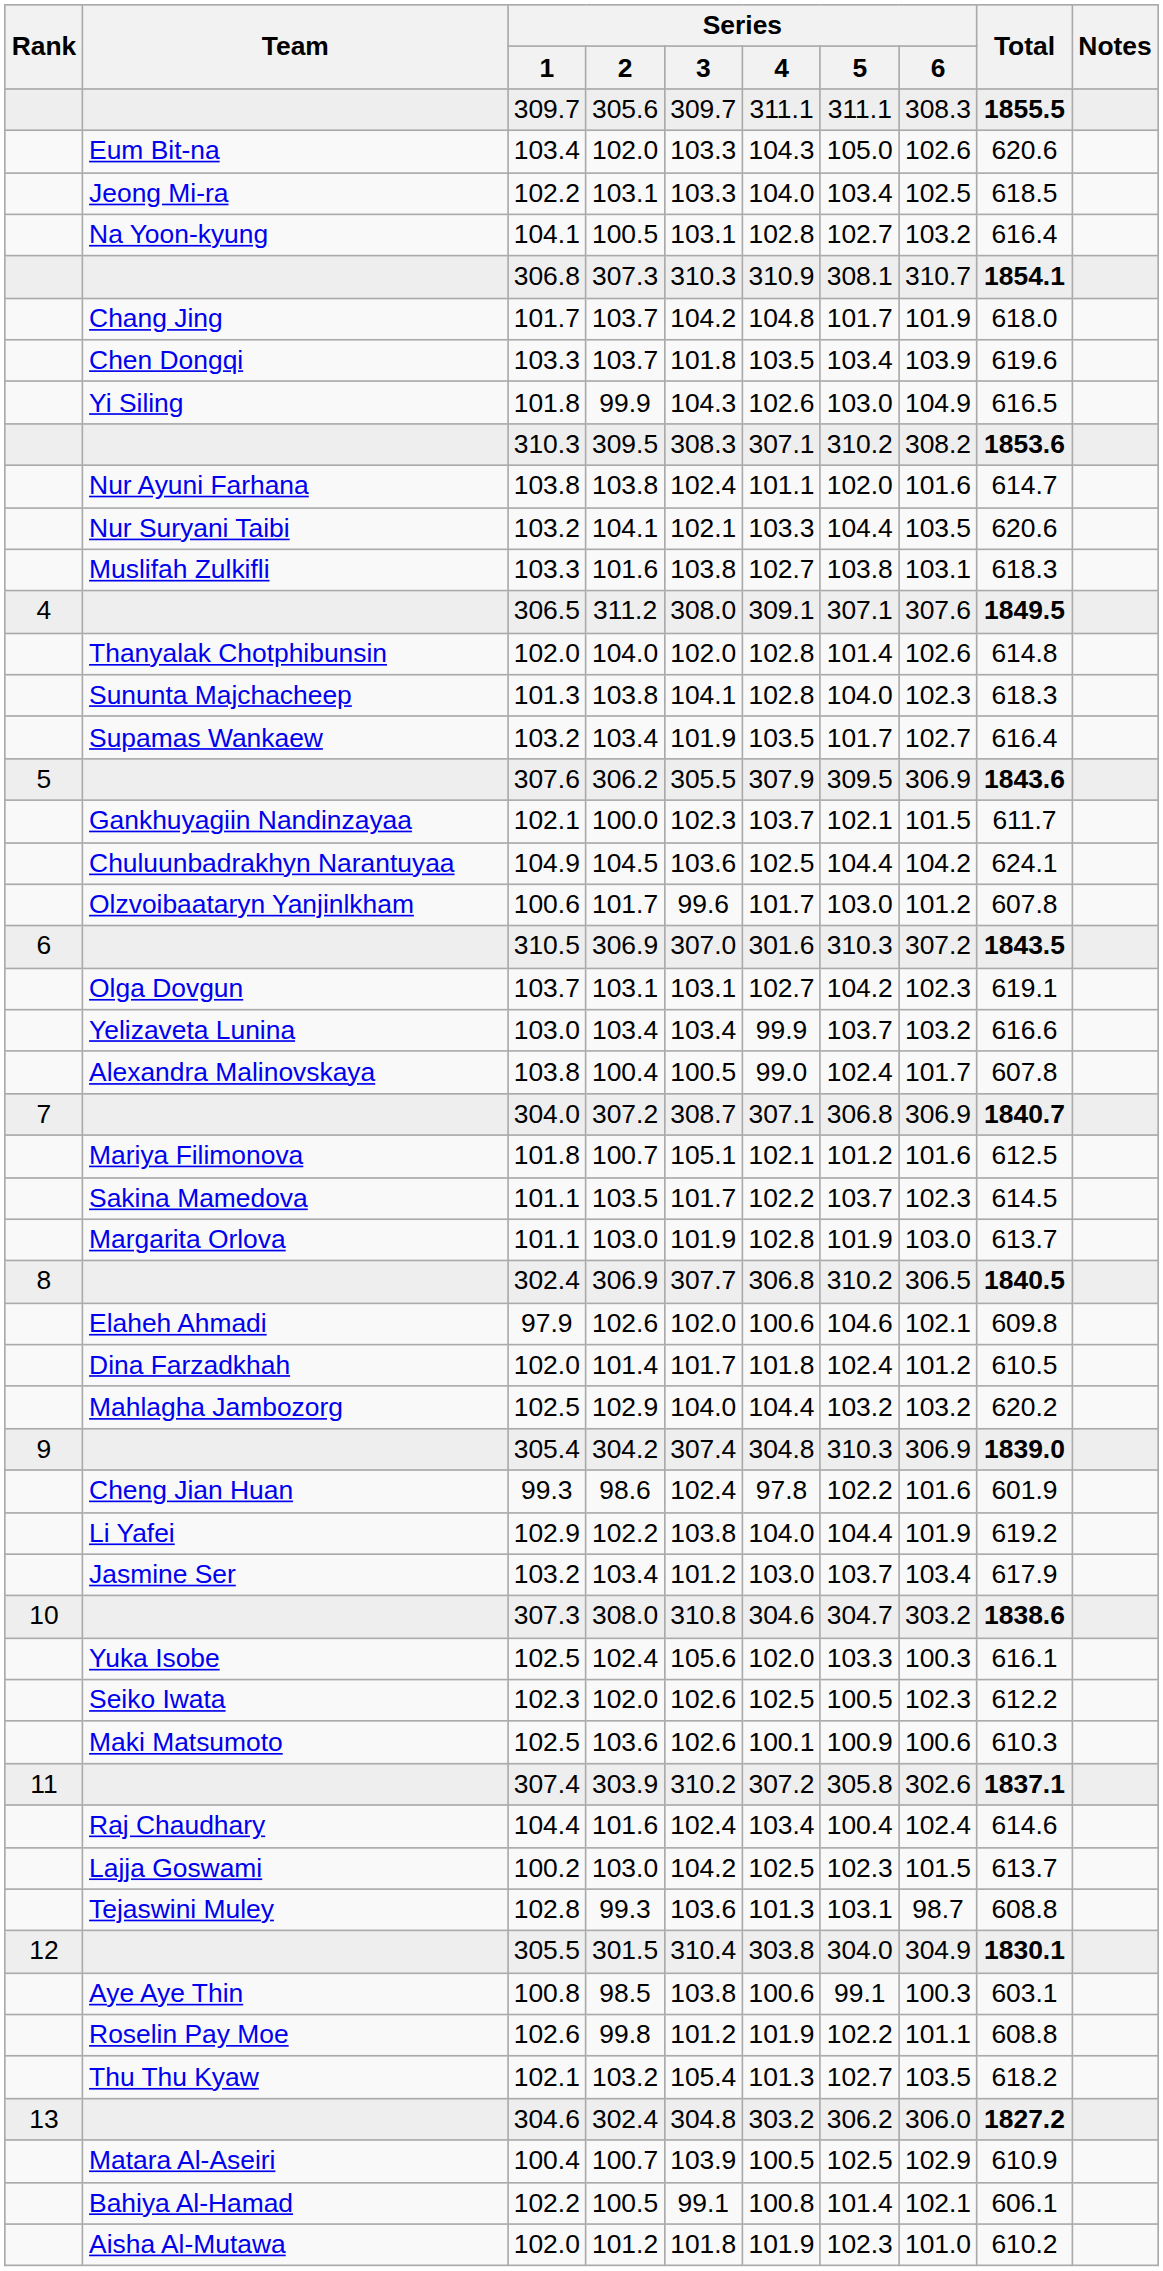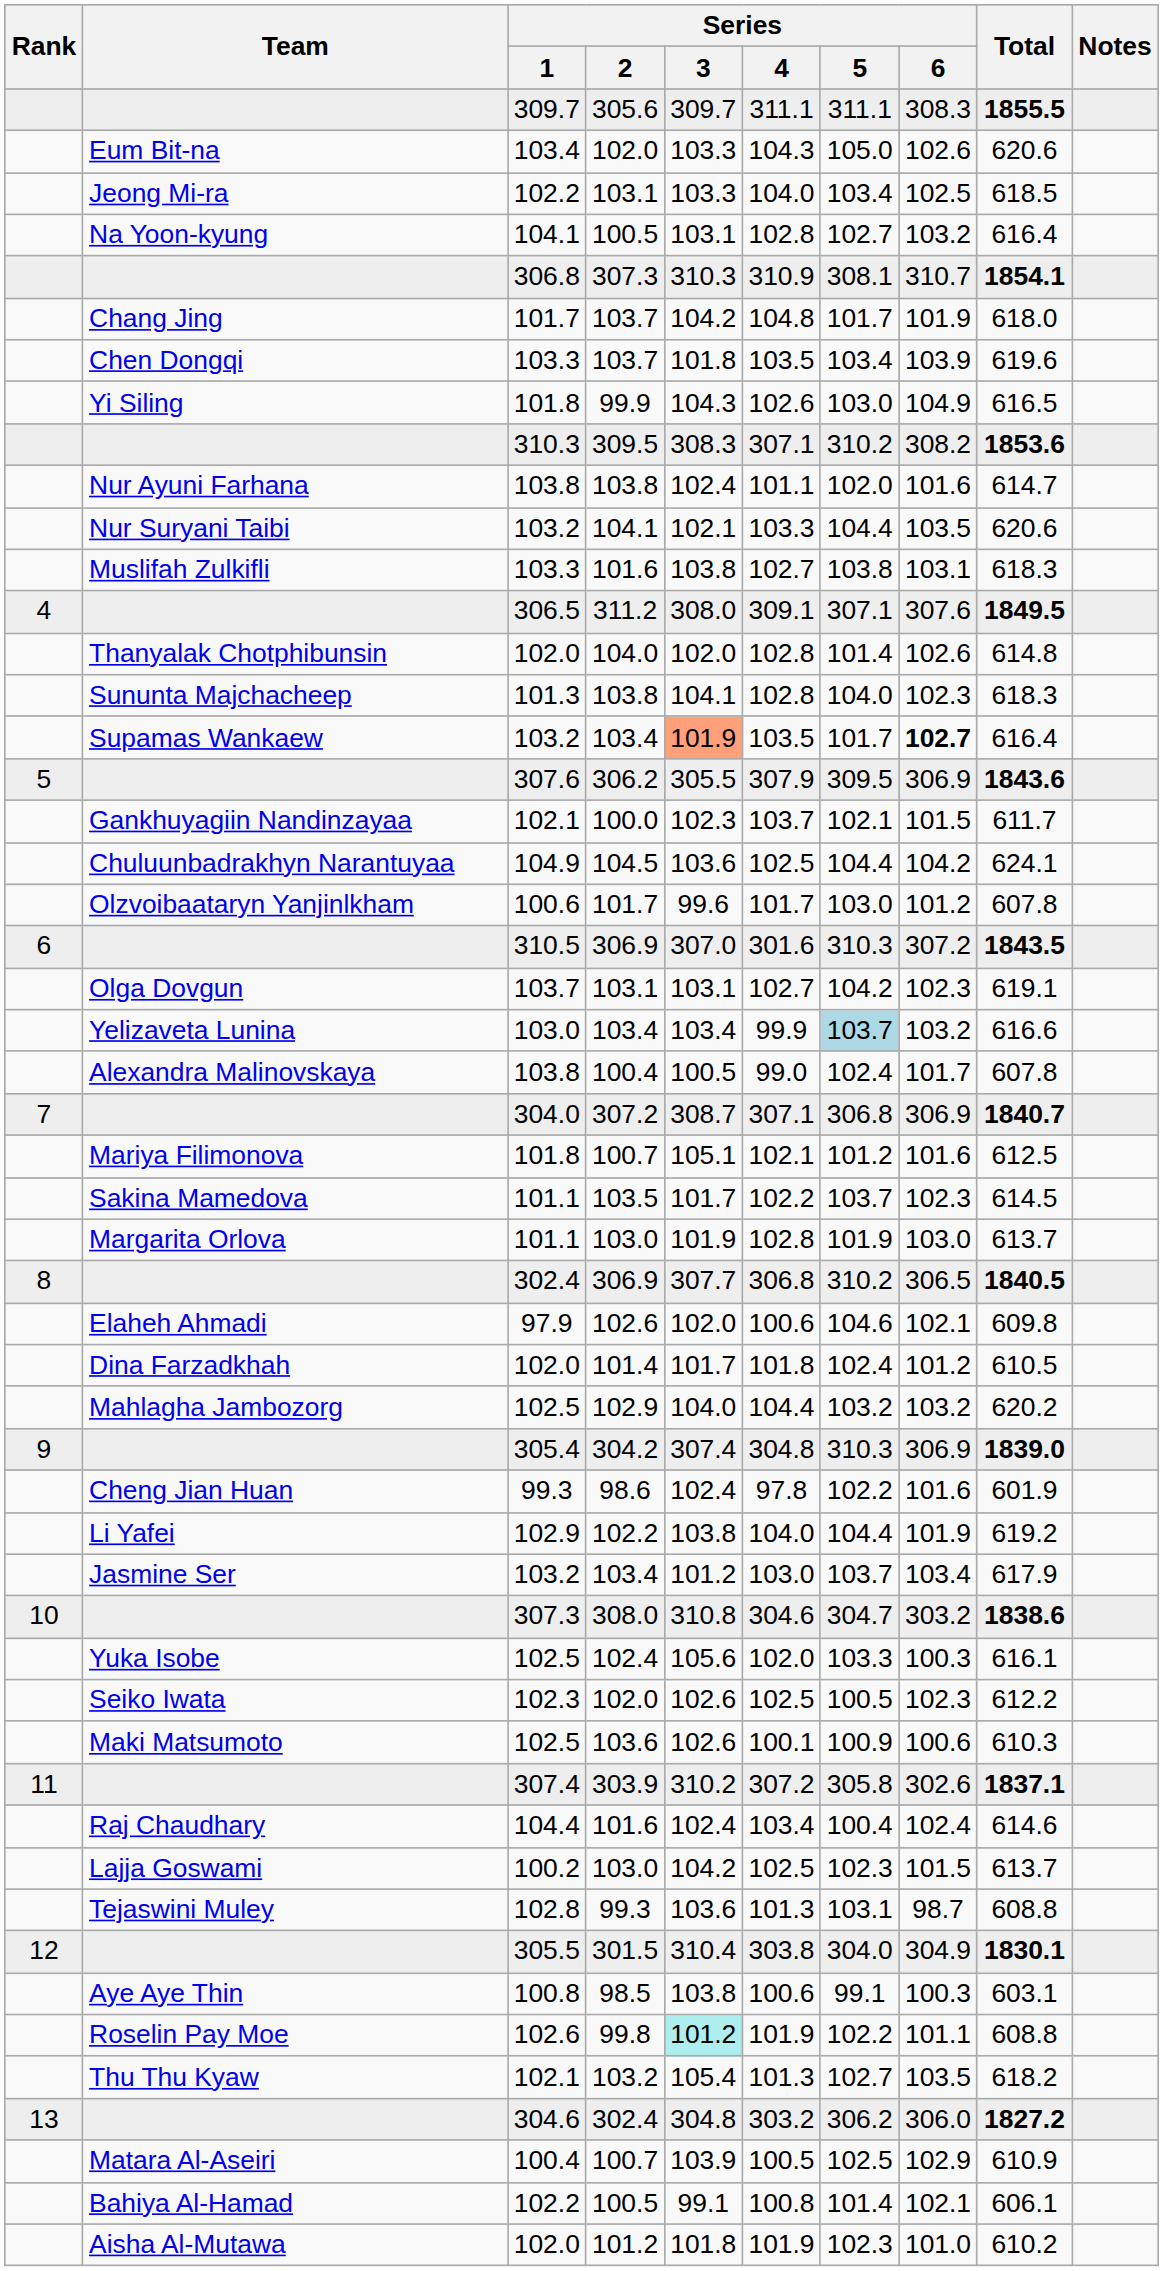(703, 737) no background -> (703, 737) lightsalmon background
(938, 737) normal -> (938, 737) bold
(860, 1030) no background -> (860, 1030) lightblue background
(703, 2035) no background -> (703, 2035) paleturquoise background
